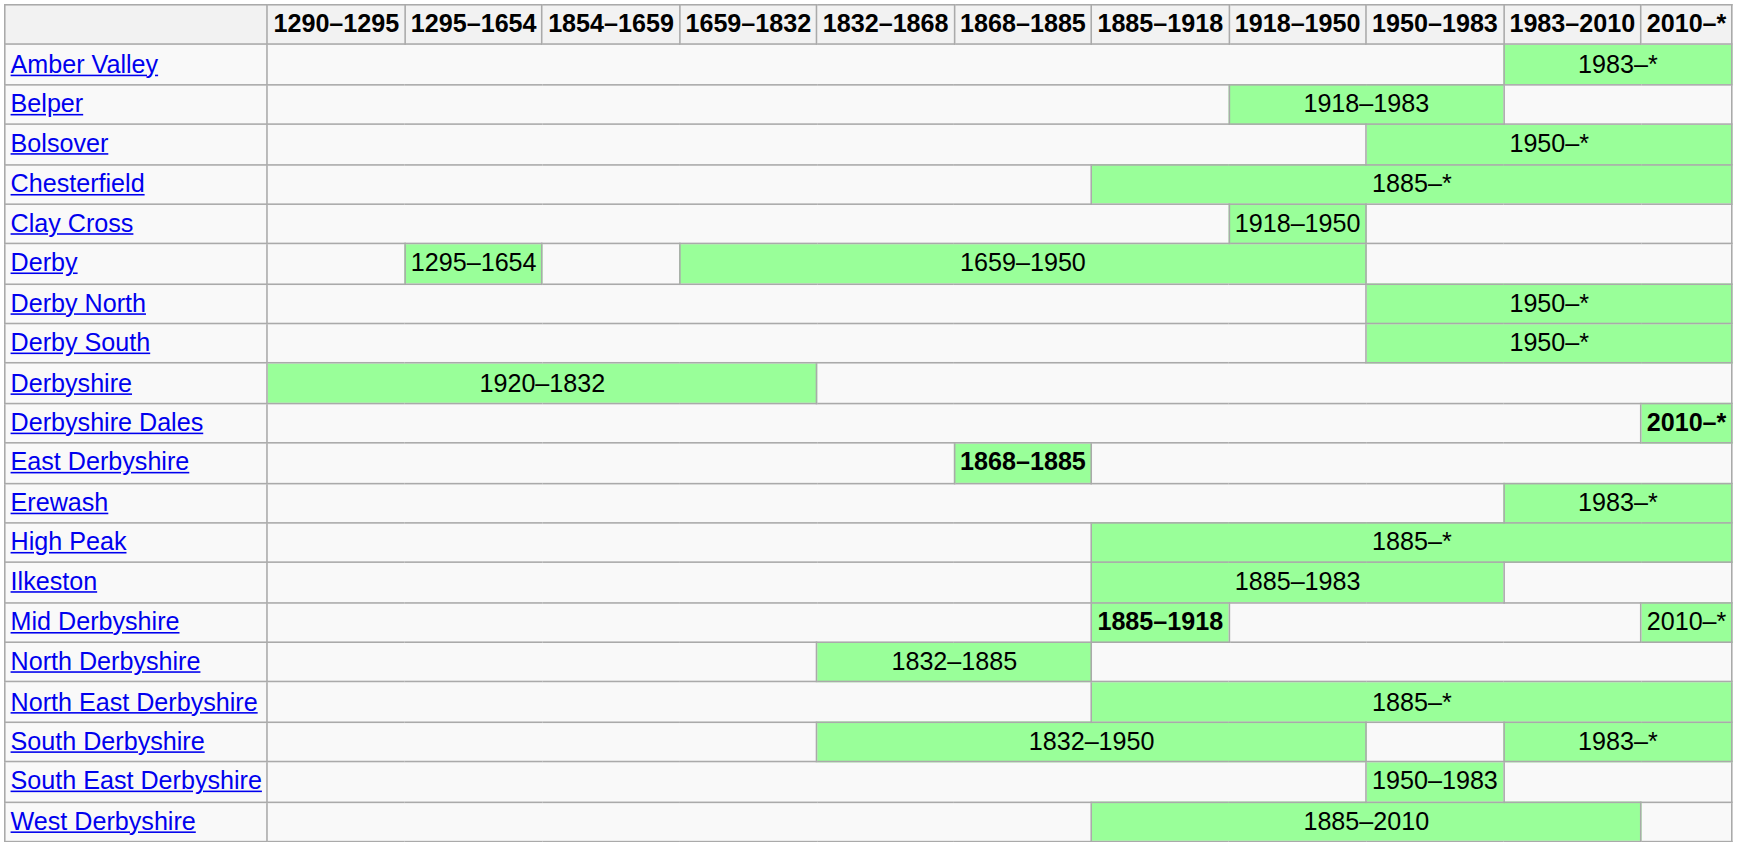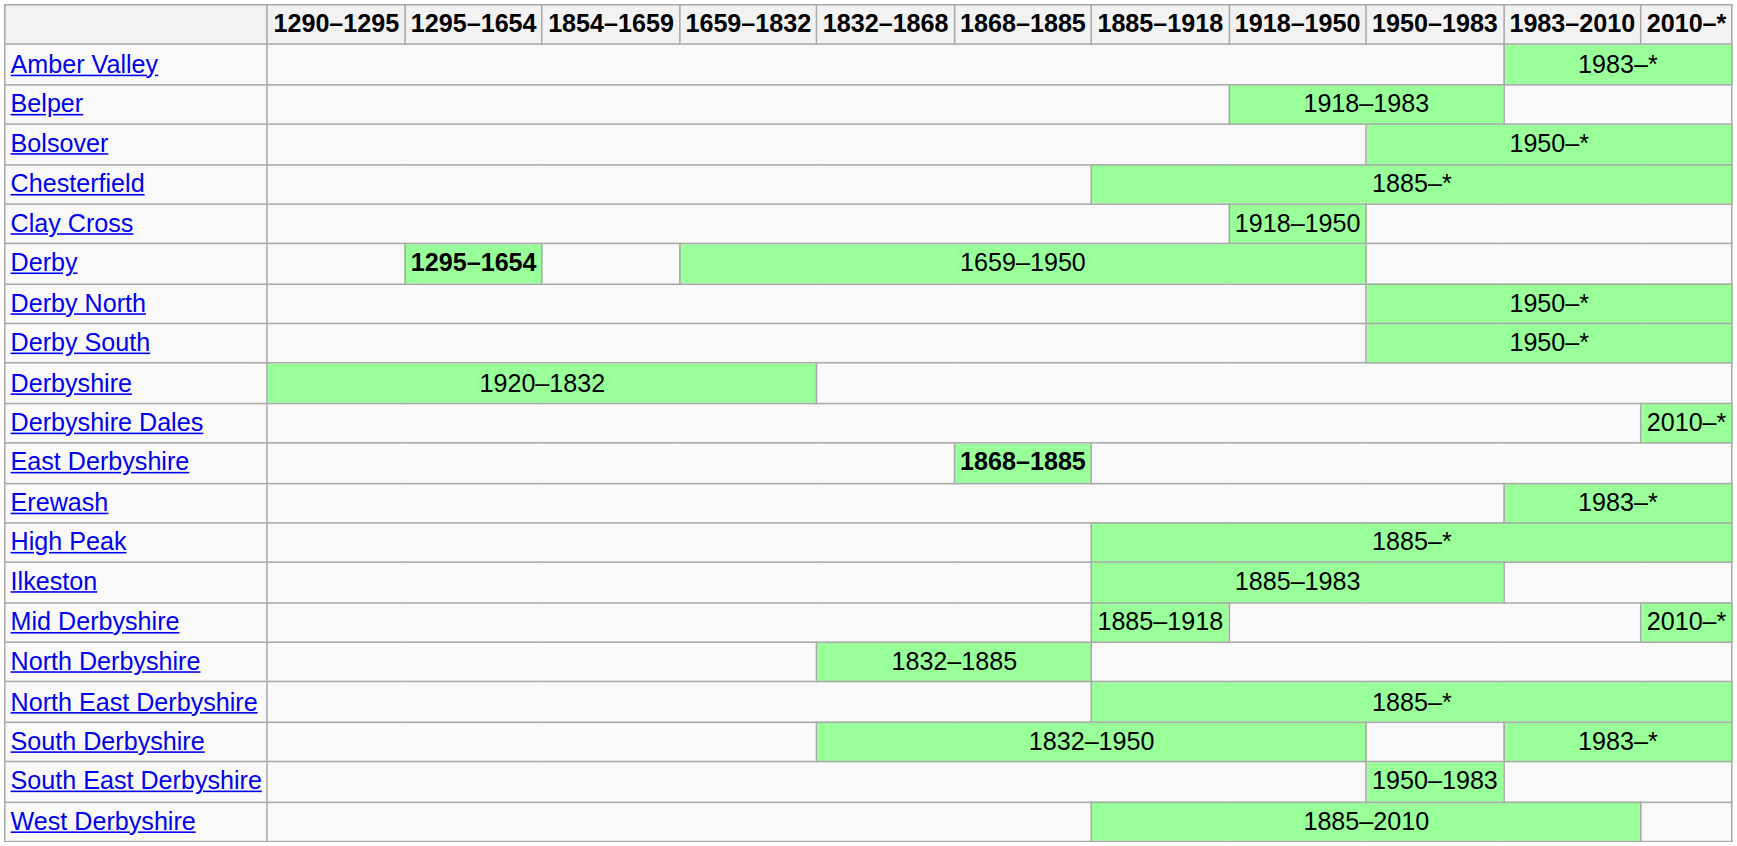(474, 263) normal -> (474, 263) bold
(1687, 422) bold -> (1687, 422) normal
(1160, 622) bold -> (1160, 622) normal
